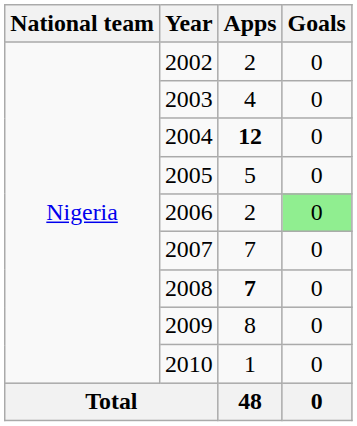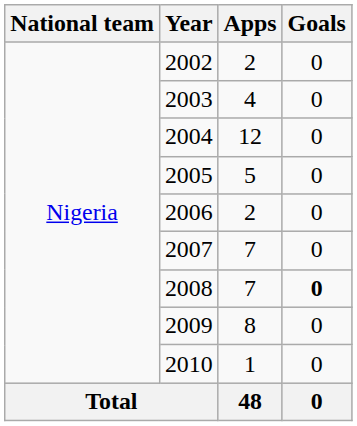(250, 136) bold -> (250, 136) normal
(317, 212) lightgreen background -> (317, 212) no background
(250, 288) bold -> (250, 288) normal
(317, 288) normal -> (317, 288) bold
